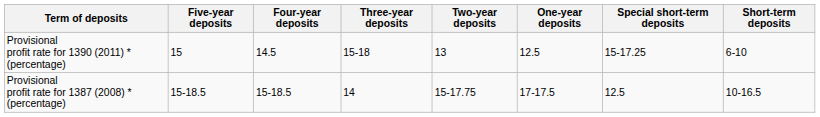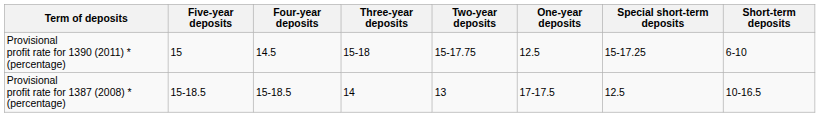(440, 52) 13 -> (455, 52) 15-17.75
(455, 92) 15-17.75 -> (440, 92) 13
